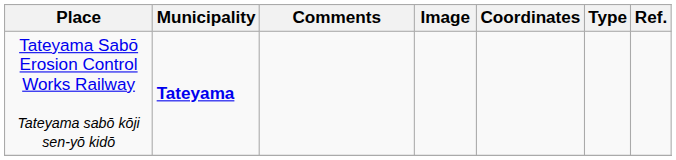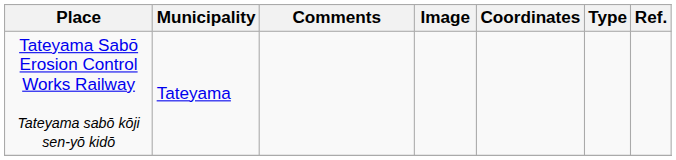(196, 93) bold -> (194, 93) normal
